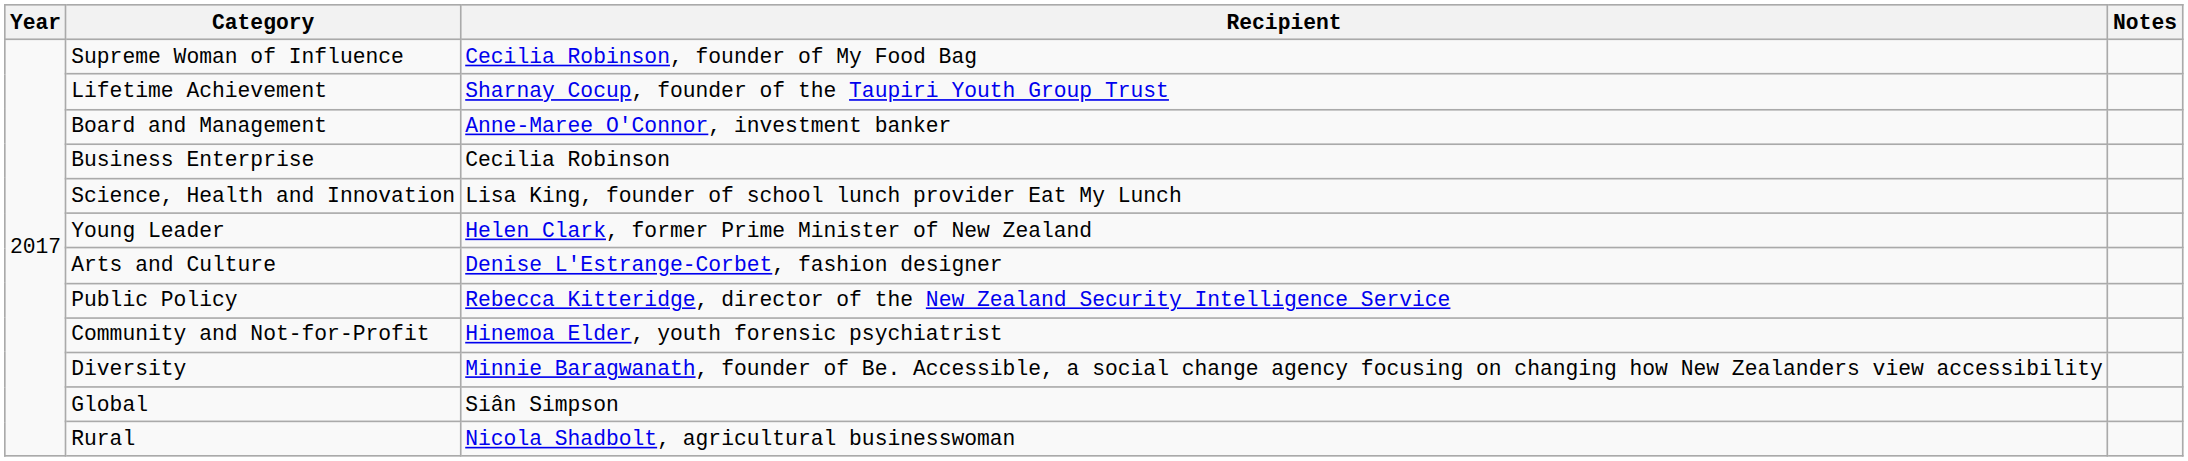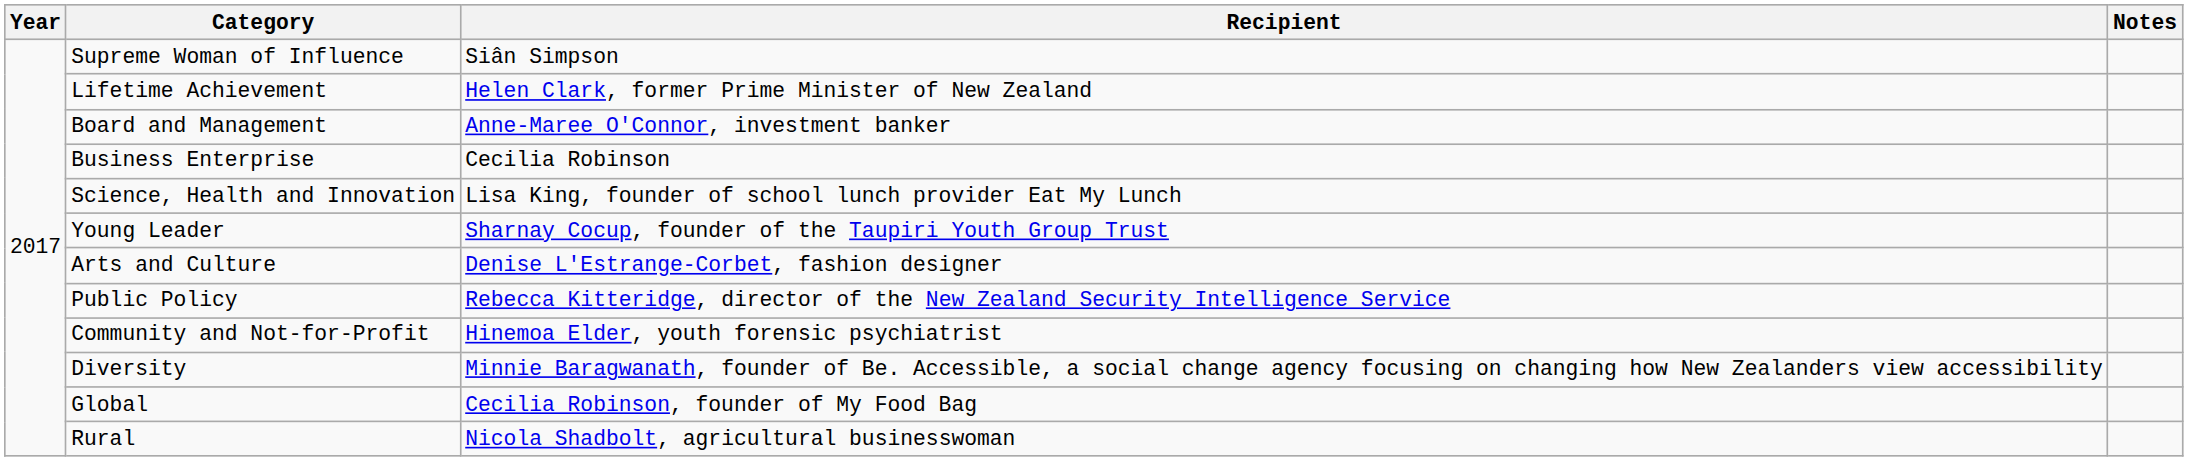(721, 57) Cecilia Robinson, founder of My Food Bag -> (542, 57) Siân Simpson
(817, 92) Sharnay Cocup, founder of the Taupiri Youth Group Trust -> (779, 92) Helen Clark, former Prime Minister of New Zealand
(779, 231) Helen Clark, former Prime Minister of New Zealand -> (817, 231) Sharnay Cocup, founder of the Taupiri Youth Group Trust
(542, 404) Siân Simpson -> (721, 404) Cecilia Robinson, founder of My Food Bag
